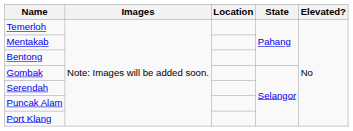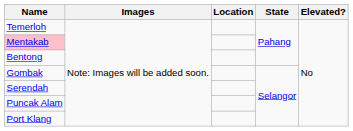(28, 42) no background -> (28, 42) pink background
